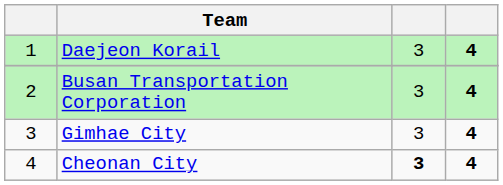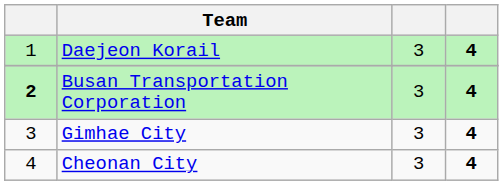(31, 92) normal -> (31, 92) bold
(419, 165) bold -> (419, 165) normal
